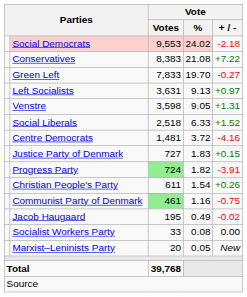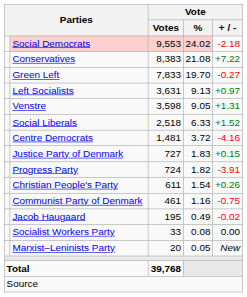(173, 169) lightgreen background -> (173, 169) no background
(173, 201) lightgreen background -> (173, 201) no background
